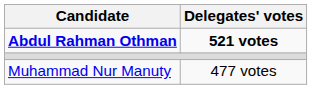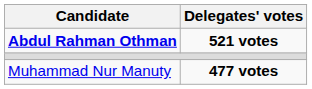(244, 71) normal -> (244, 71) bold
